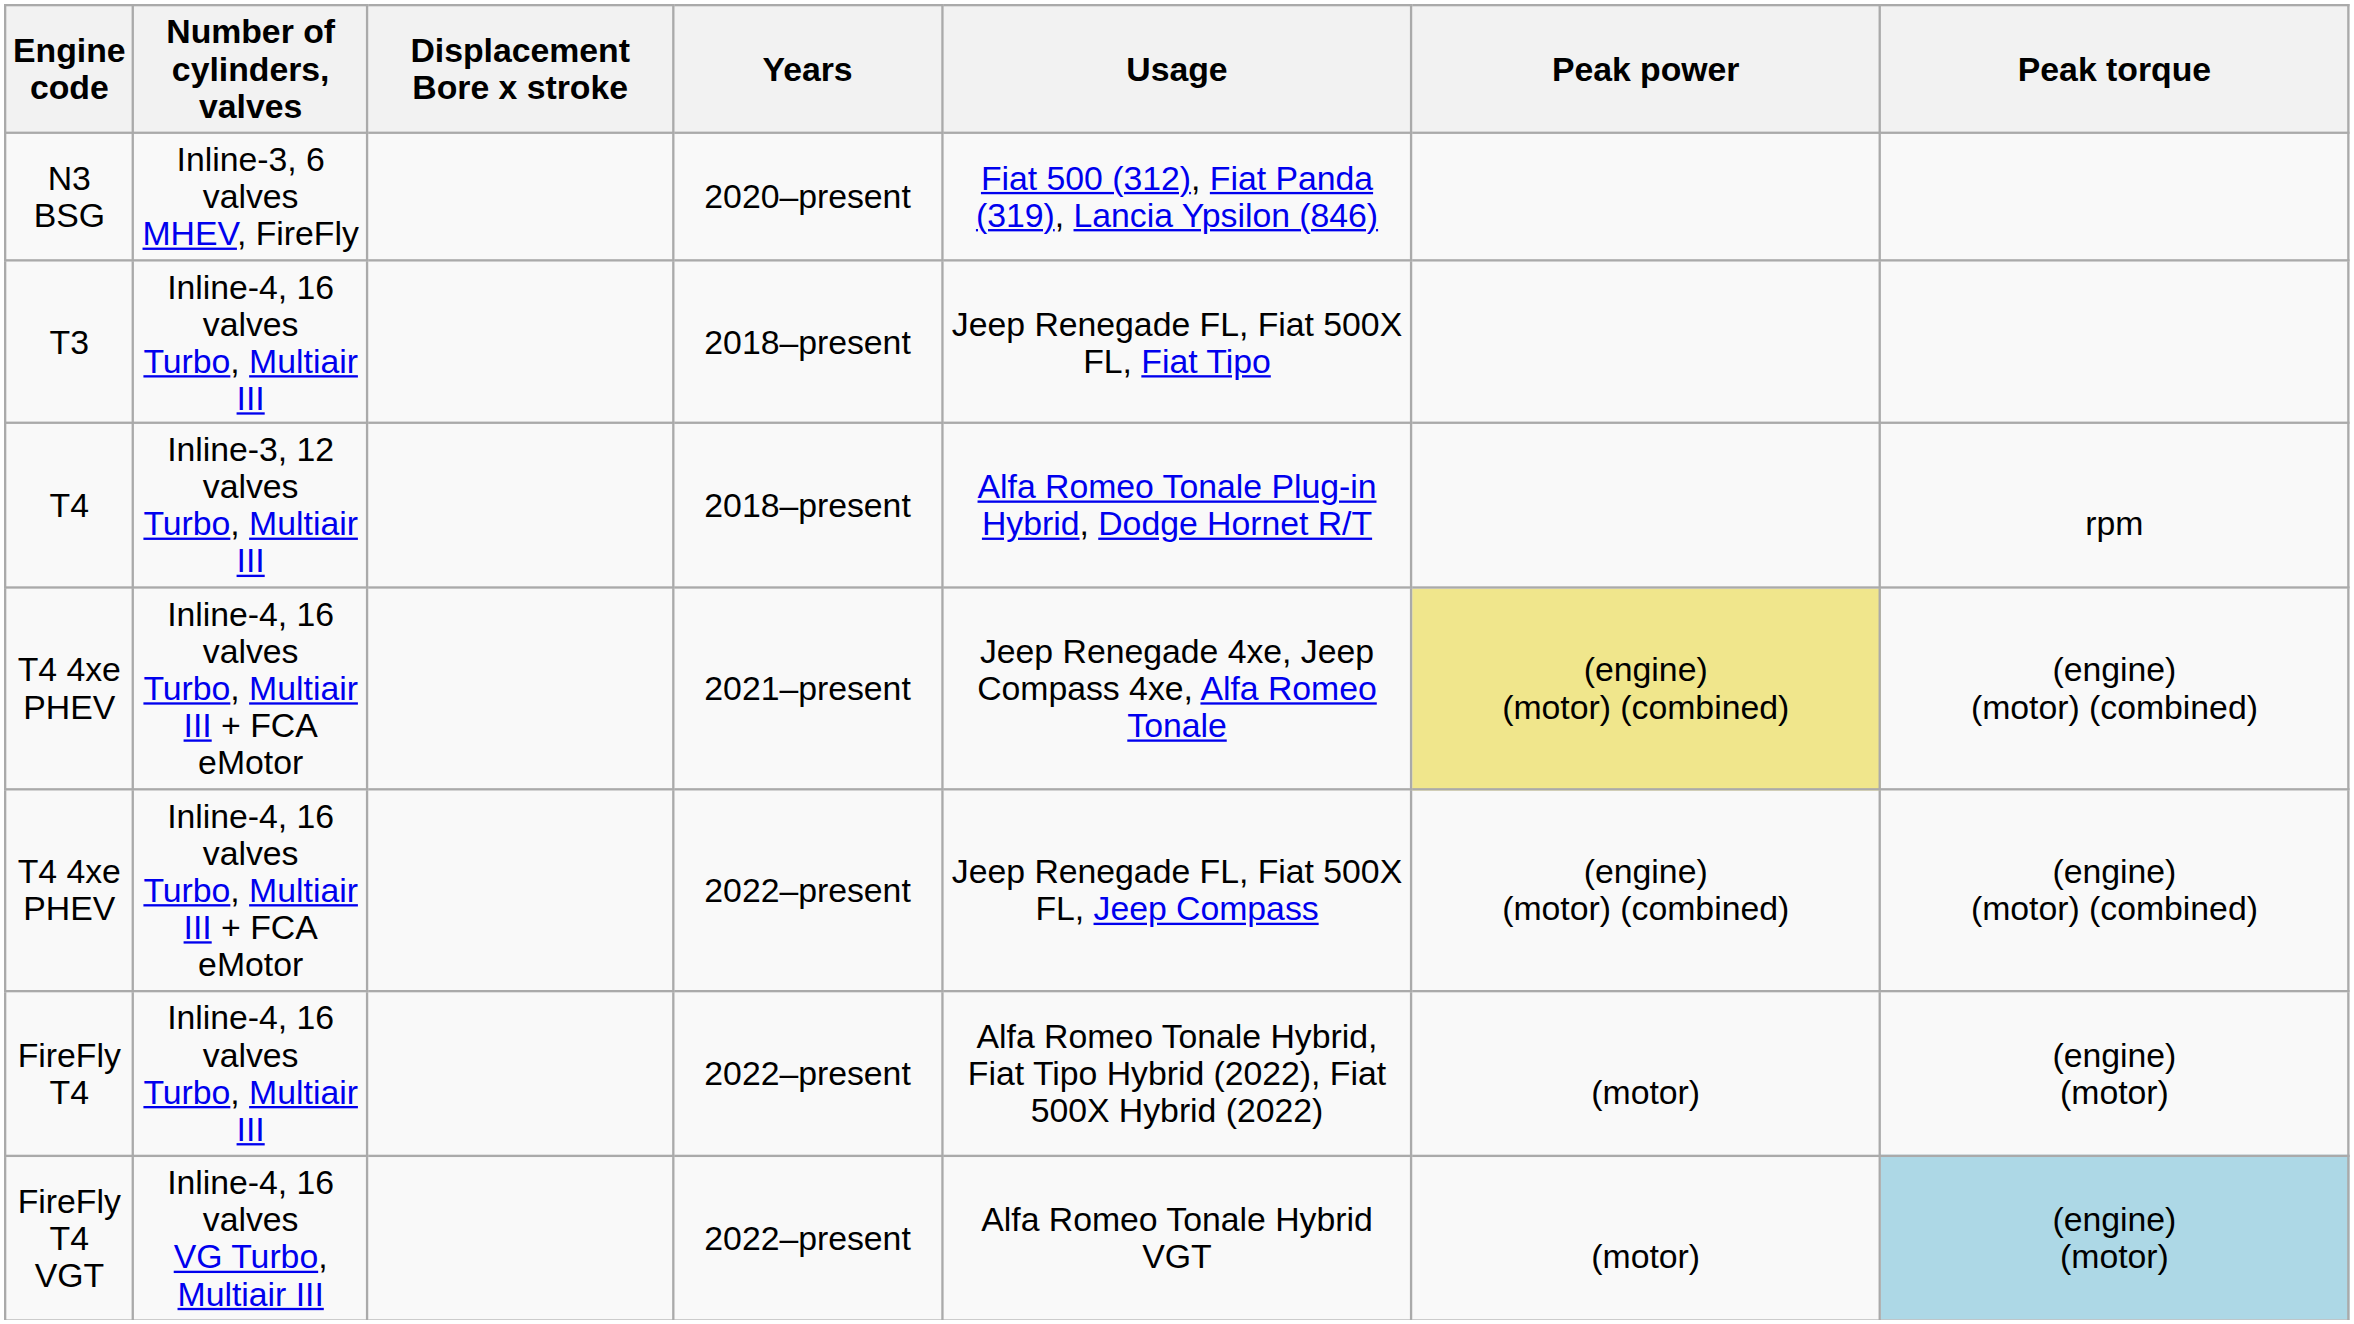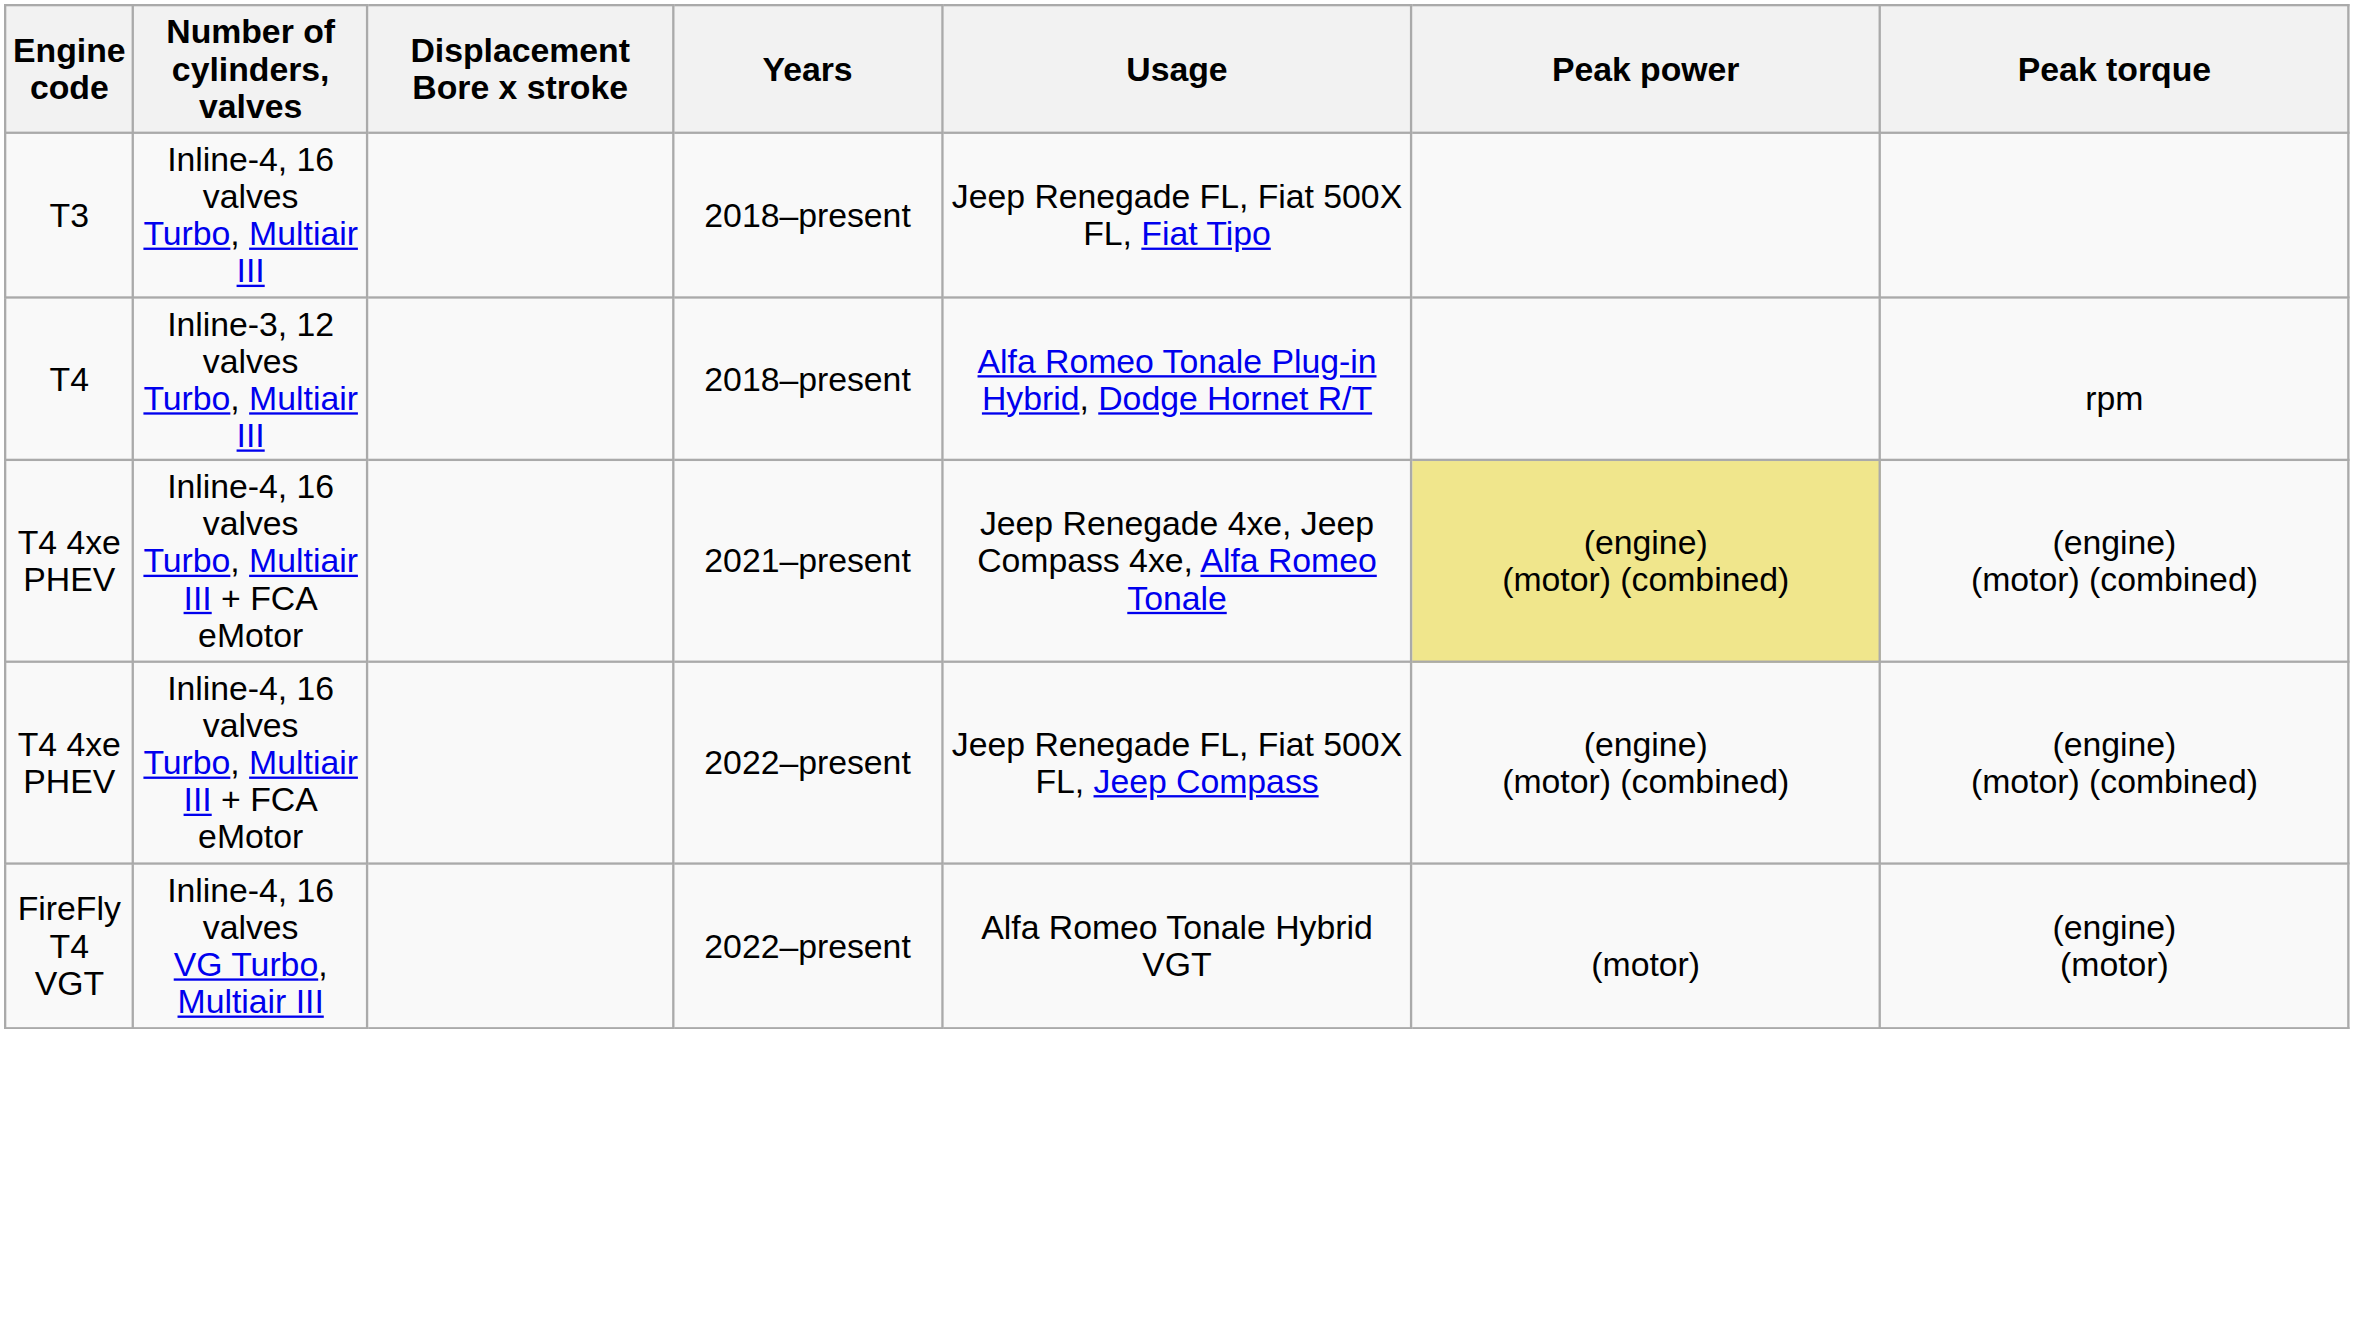- row: (69, 195)
- row: (69, 1073)
(2114, 1237) lightblue background -> (2114, 945) no background
